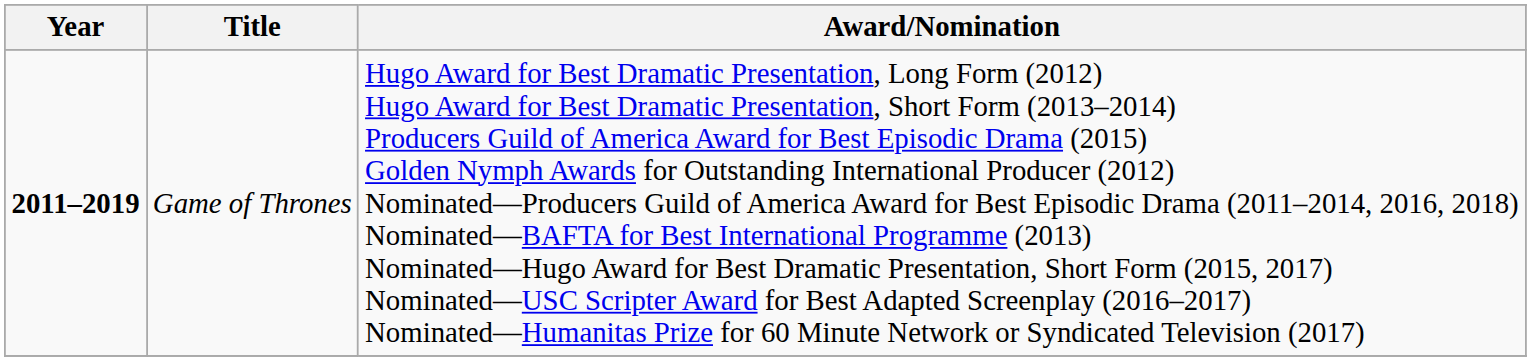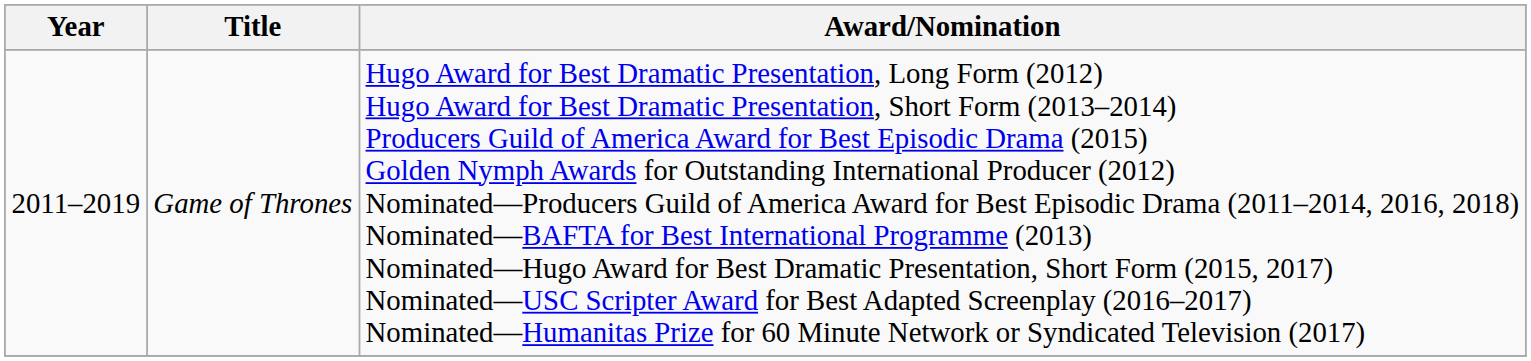(76, 202) bold -> (76, 202) normal
